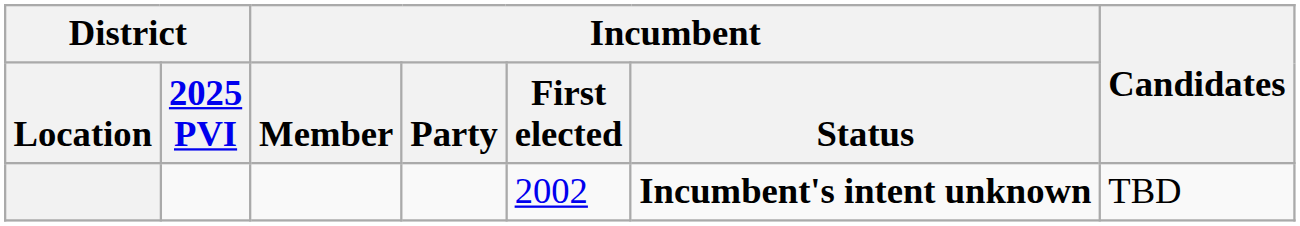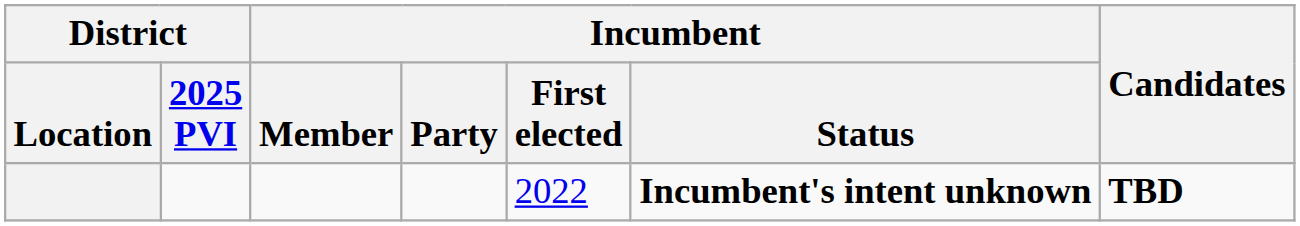(551, 190) 2002 -> (551, 190) 2022
(1145, 190) normal -> (1146, 190) bold
